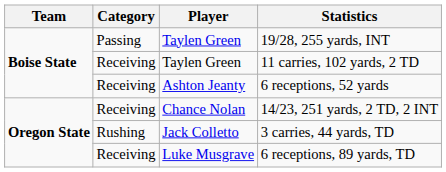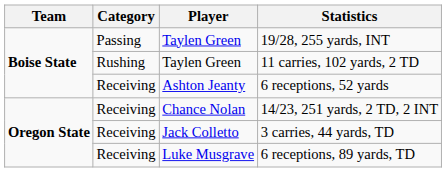(126, 62) Receiving -> (121, 62) Rushing
(121, 132) Rushing -> (126, 132) Receiving
